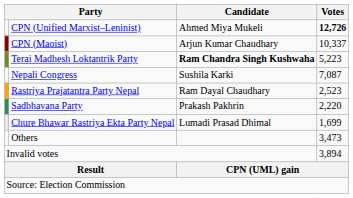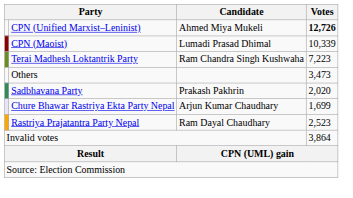(229, 43) Arjun Kumar Chaudhary -> (225, 43) Lumadi Prasad Dhimal
(333, 43) 10,337 -> (322, 43) 10,339
(247, 59) bold -> (242, 59) normal
(330, 59) 5,223 -> (320, 59) 7,223
- row: (44, 75)
rows swapped: (75, 91) <-> (24, 138)
(330, 106) 2,220 -> (320, 91) 2,020
(225, 122) Lumadi Prasad Dhimal -> (229, 106) Arjun Kumar Chaudhary
(330, 153) 3,894 -> (320, 138) 3,864
